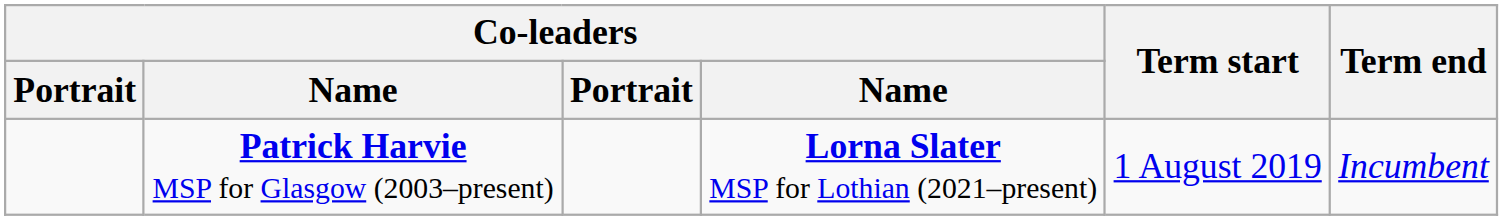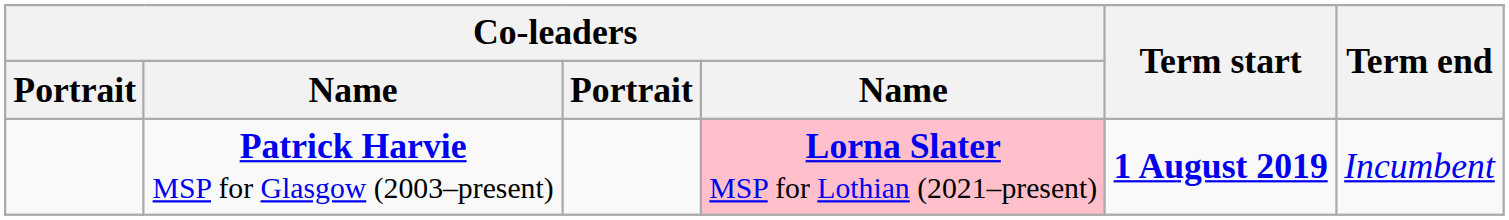(903, 166) no background -> (903, 166) pink background
(1218, 166) normal -> (1221, 166) bold
